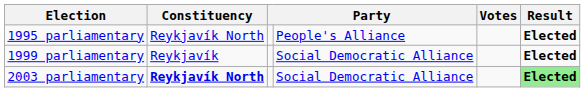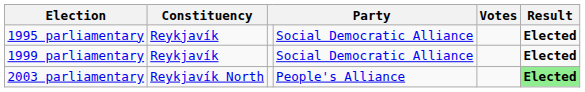(207, 35) Reykjavík North -> (184, 35) Reykjavík
(341, 35) People's Alliance -> (375, 35) Social Democratic Alliance
(207, 76) bold -> (207, 76) normal
(375, 76) Social Democratic Alliance -> (341, 76) People's Alliance
